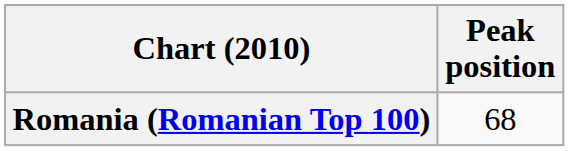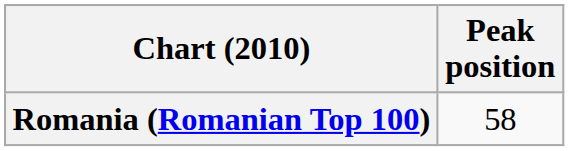(500, 118) 68 -> (500, 118) 58
